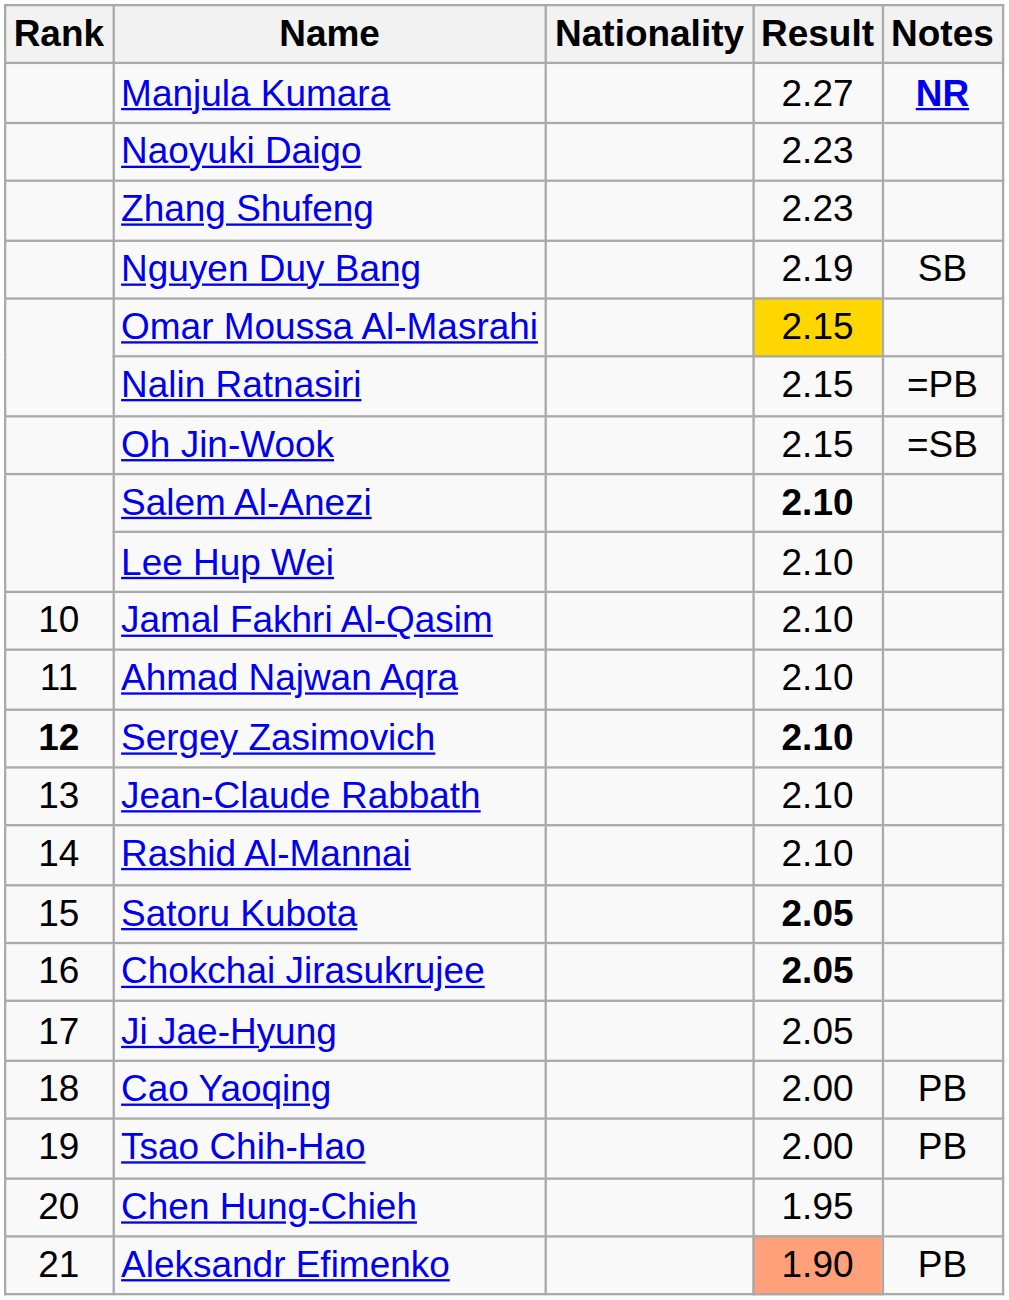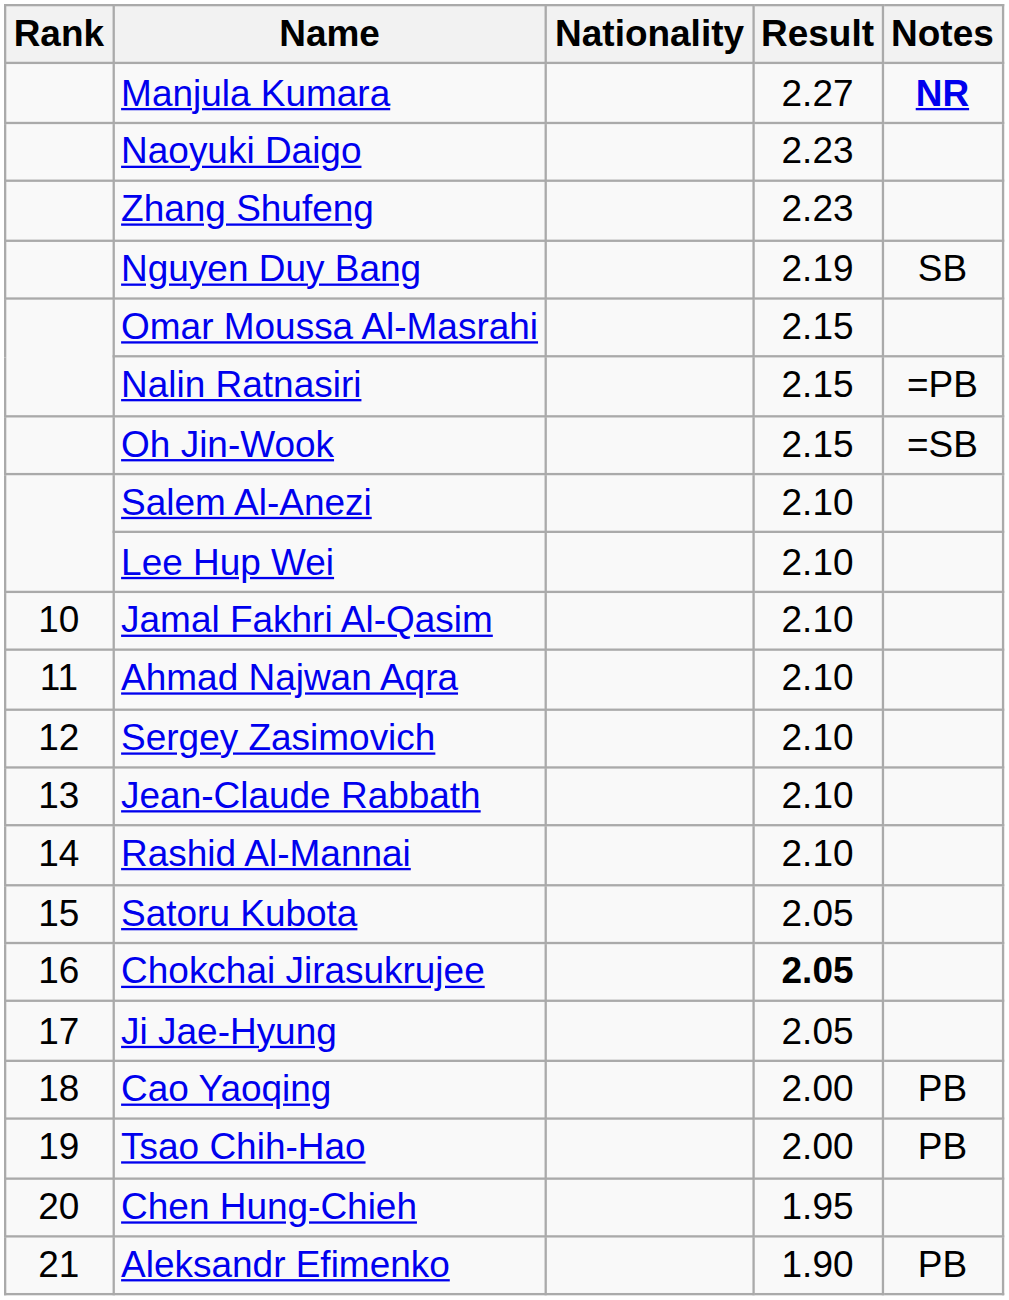(818, 326) gold background -> (818, 326) no background
(818, 502) bold -> (818, 502) normal
(59, 737) bold -> (59, 737) normal
(818, 737) bold -> (818, 737) normal
(818, 913) bold -> (818, 913) normal
(818, 1264) lightsalmon background -> (818, 1264) no background
